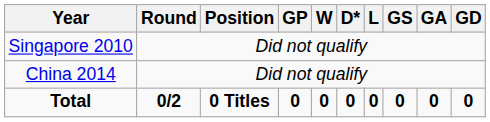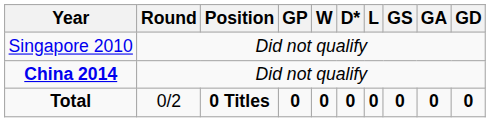(71, 74) normal -> (71, 74) bold
(169, 102) bold -> (169, 102) normal
